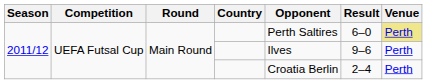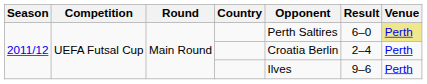(279, 50) Ilves -> (303, 50) Croatia Berlin
(361, 50) 9–6 -> (361, 50) 2–4
(303, 69) Croatia Berlin -> (279, 69) Ilves
(361, 69) 2–4 -> (361, 69) 9–6
